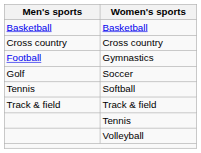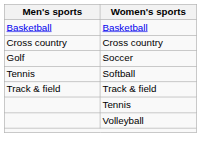- row: (128, 58)
